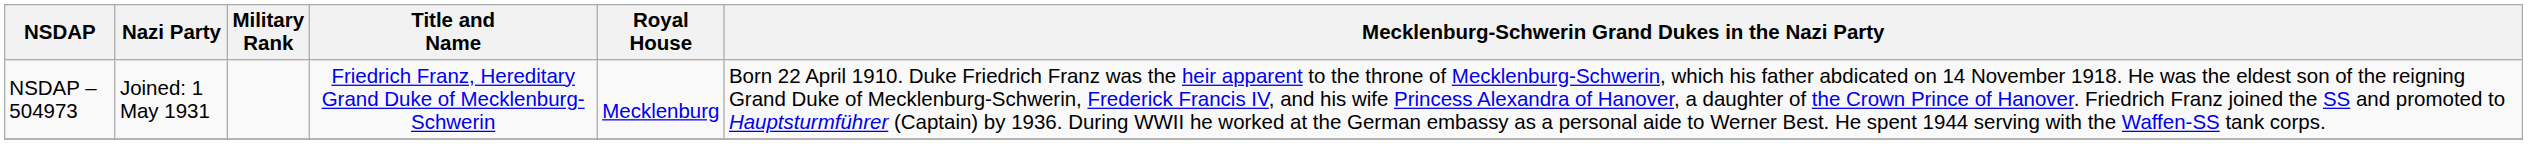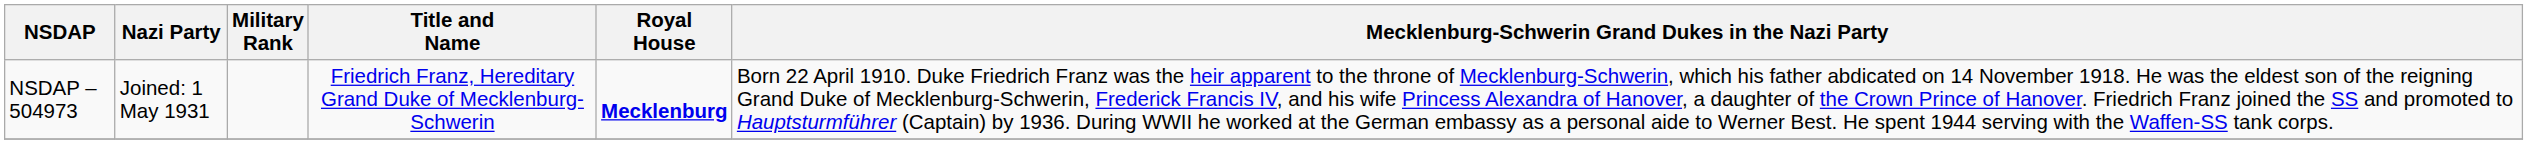(661, 110) normal -> (664, 110) bold
